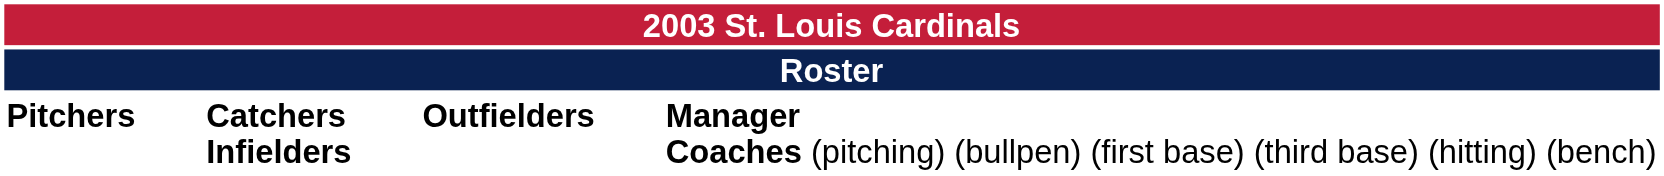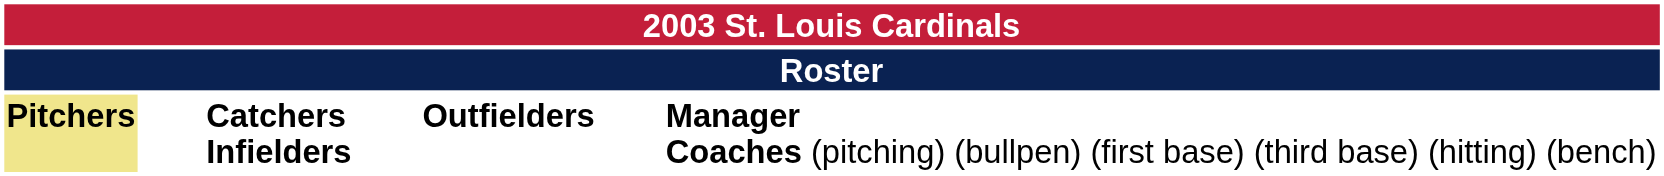(71, 115) no background -> (71, 115) khaki background
